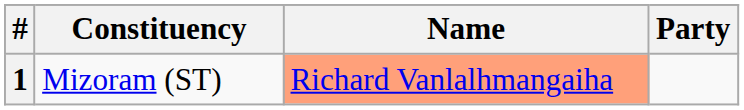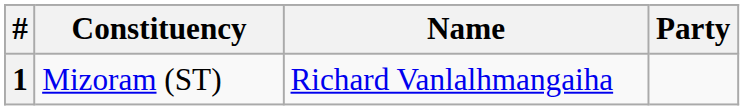(452, 78) lightsalmon background -> (452, 78) no background
